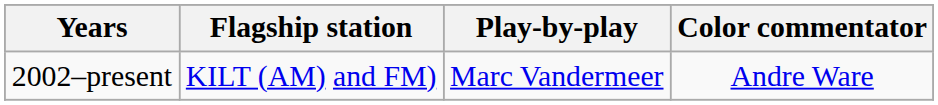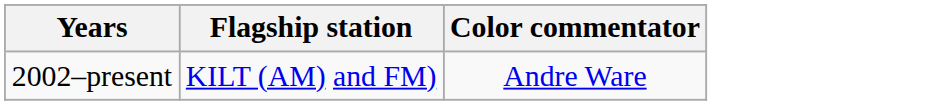- column: (557, 28)
